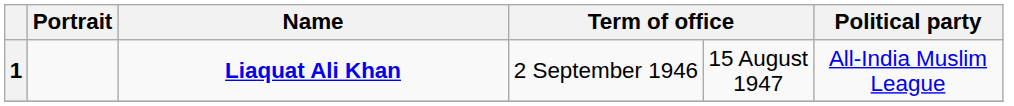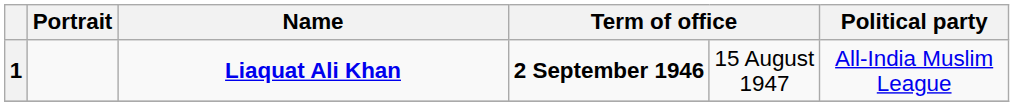(606, 70) normal -> (609, 70) bold
